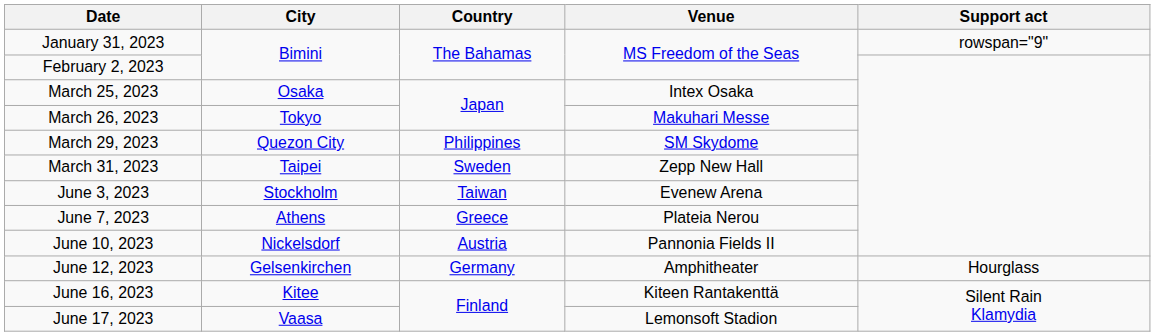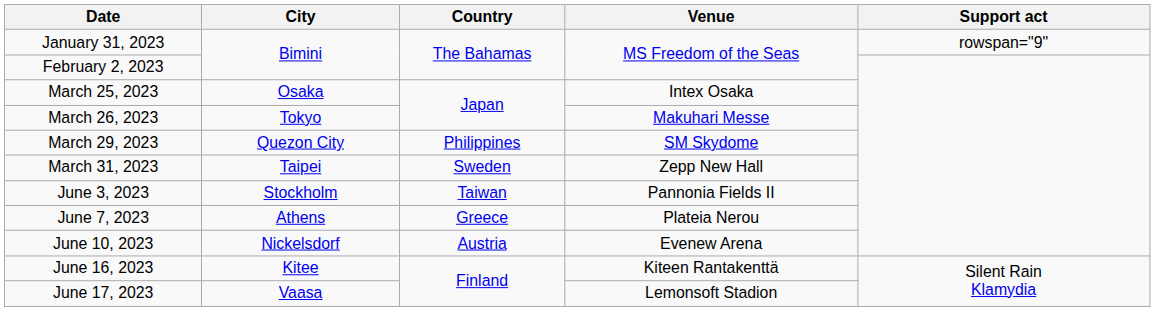(711, 192) Evenew Arena -> (711, 192) Pannonia Fields II
(711, 243) Pannonia Fields II -> (711, 243) Evenew Arena
- row: (103, 268)
